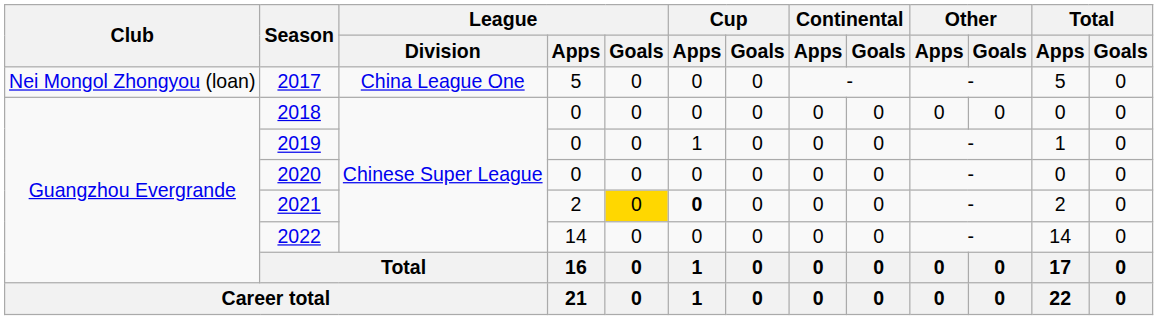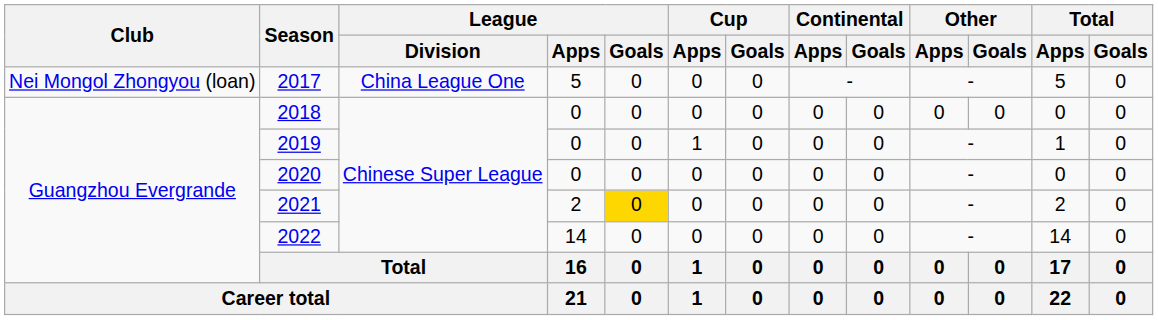(697, 205) bold -> (697, 205) normal
